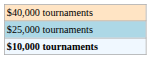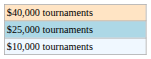(52, 46) bold -> (50, 46) normal
